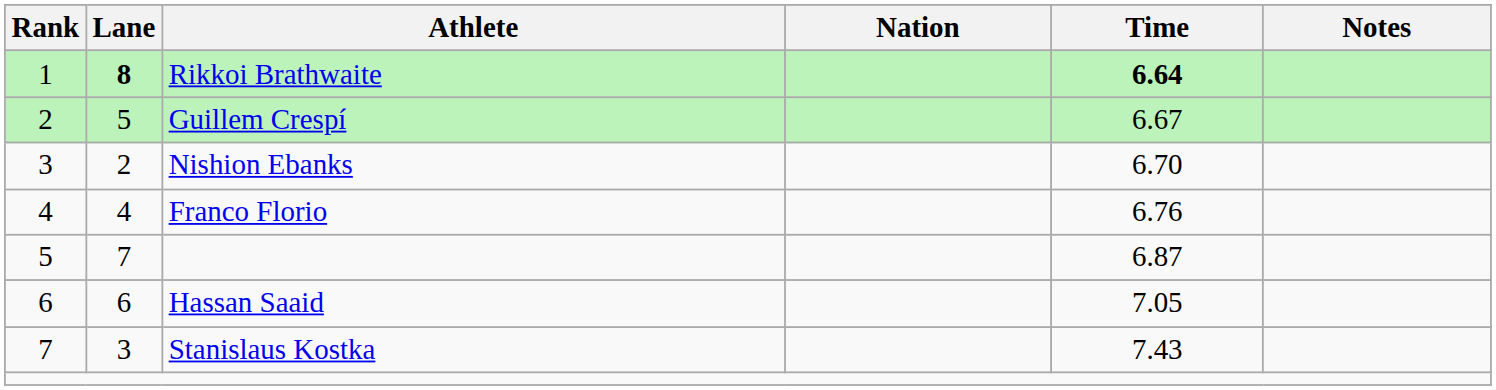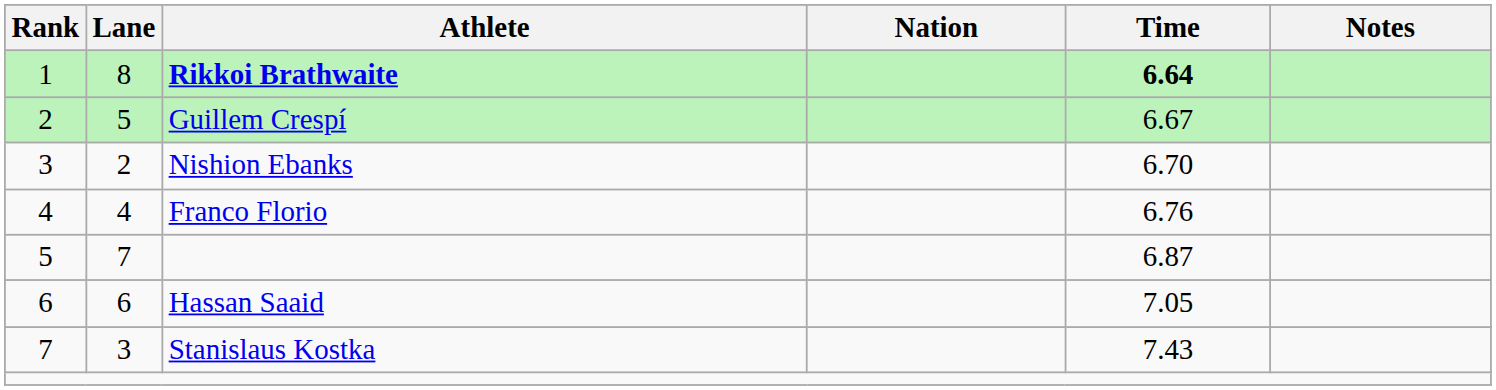(124, 73) bold -> (124, 73) normal
(275, 73) normal -> (283, 73) bold
